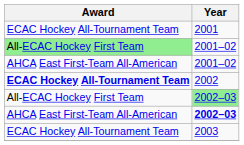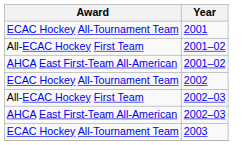(75, 47) lightgreen background -> (75, 47) no background
(98, 81) bold -> (93, 81) normal
(215, 98) lightgreen background -> (205, 98) no background
(215, 115) bold -> (205, 115) normal
